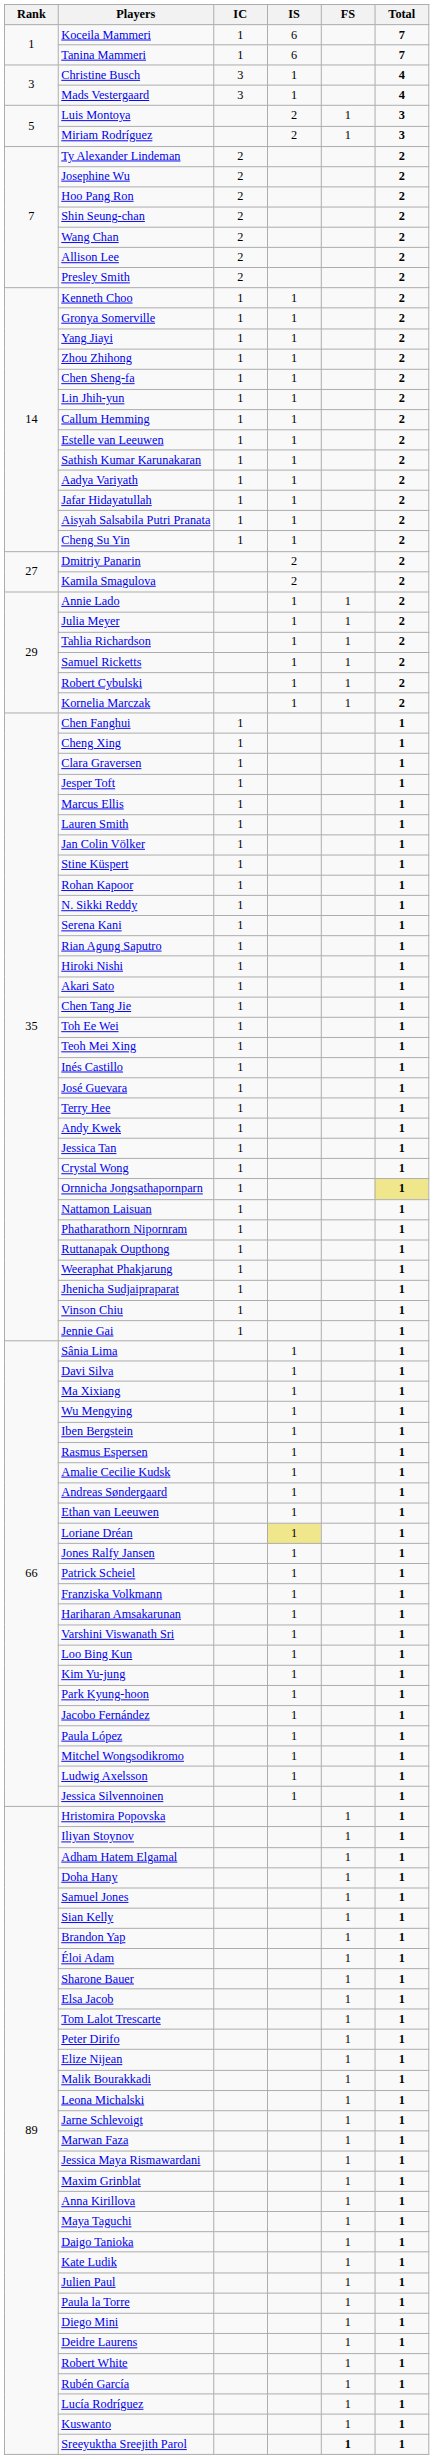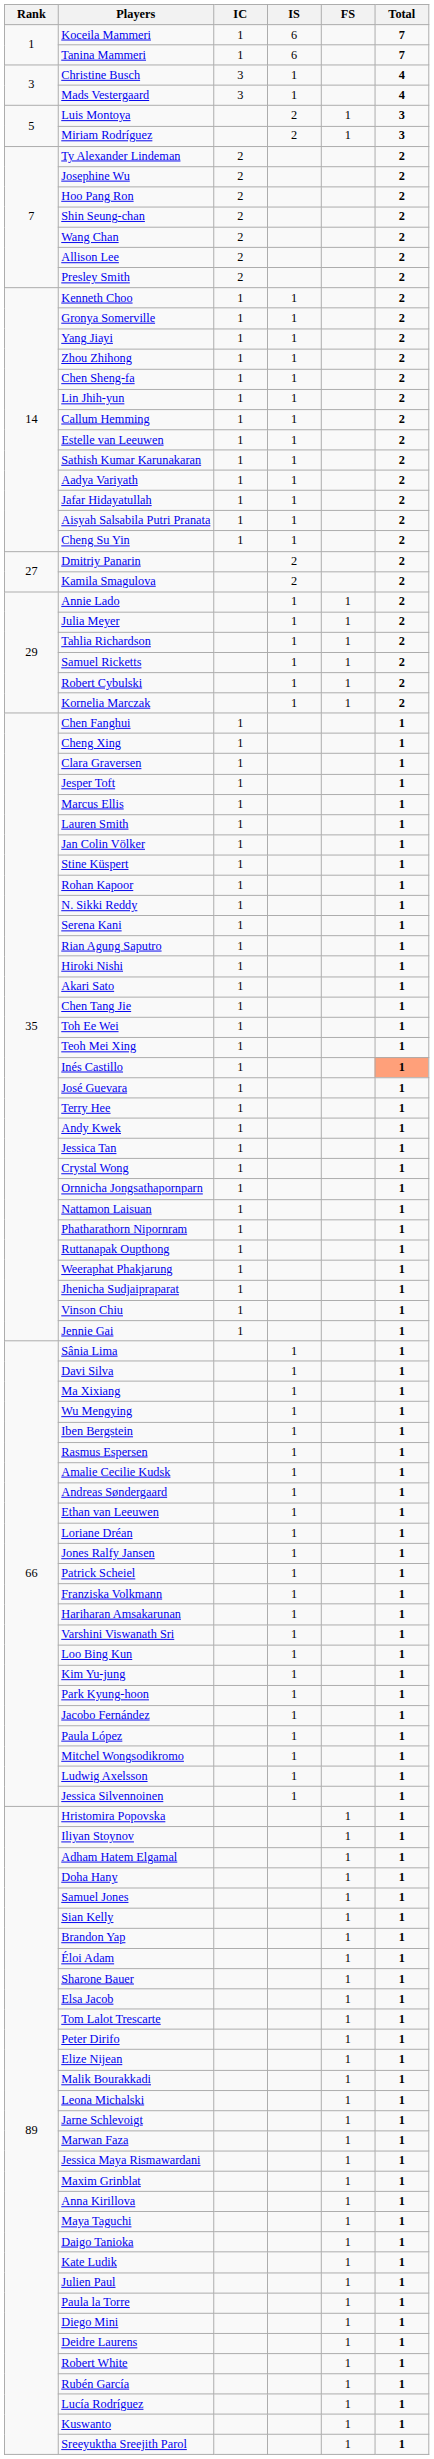(402, 1067) no background -> (402, 1067) lightsalmon background
(402, 1188) khaki background -> (402, 1188) no background
(294, 1533) khaki background -> (294, 1533) no background
(348, 2444) bold -> (348, 2444) normal
